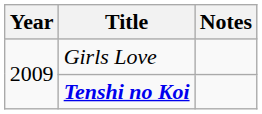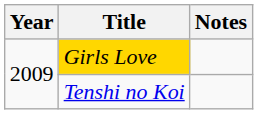(110, 56) no background -> (110, 56) gold background
(127, 91) bold -> (124, 91) normal
